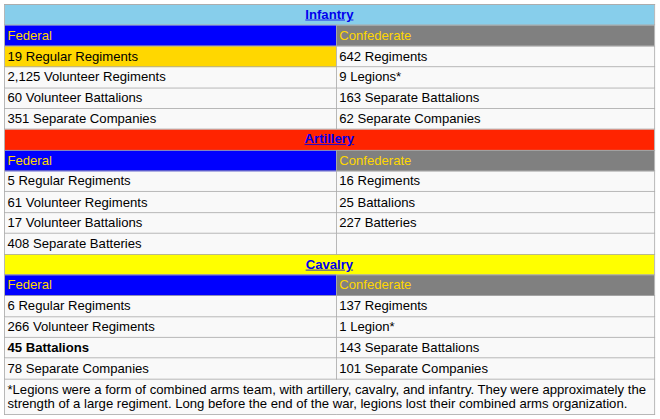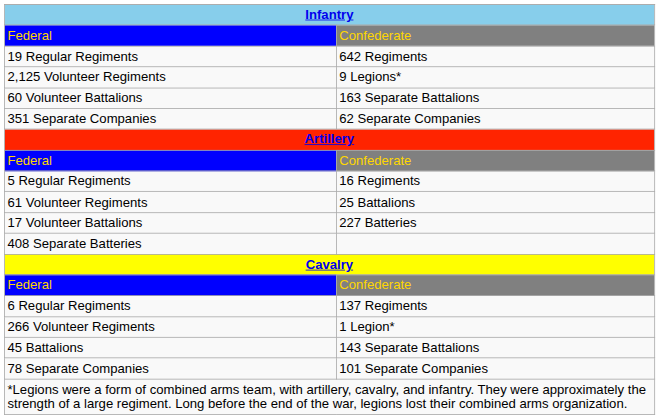(73, 56) gold background -> (73, 56) no background
(48, 347) bold -> (45, 347) normal
